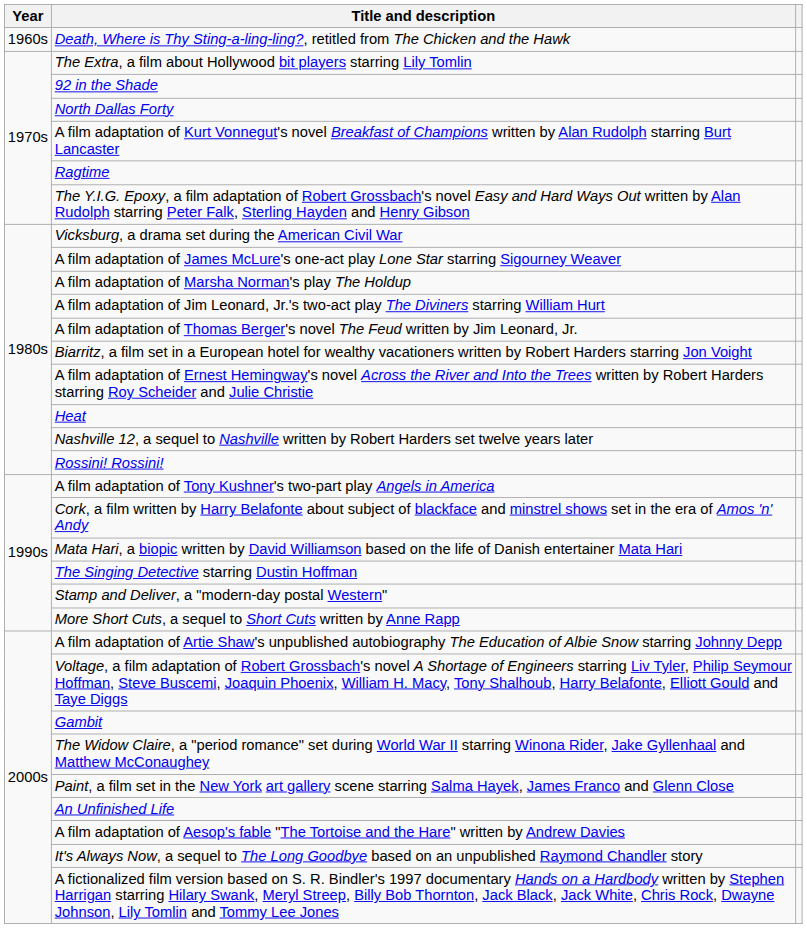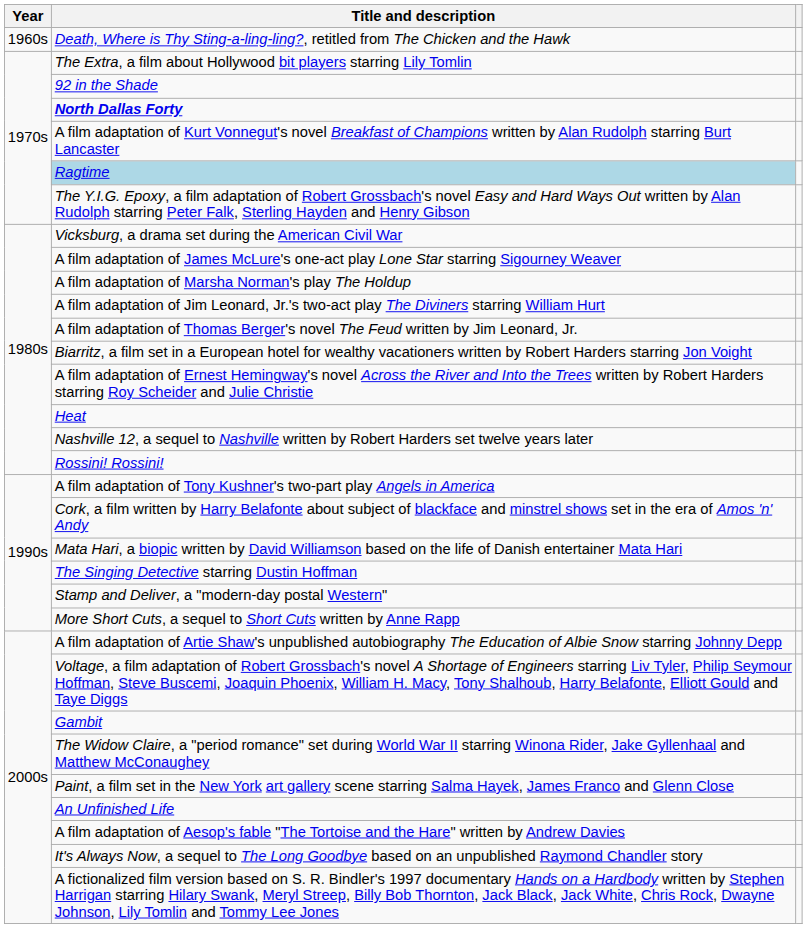(114, 109) normal -> (119, 109) bold
(82, 172) no background -> (82, 172) lightblue background
